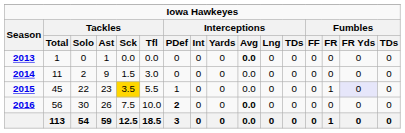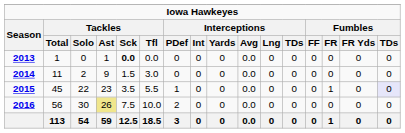(128, 58) normal -> (128, 58) bold
(249, 58) bold -> (249, 58) normal
(128, 89) gold background -> (128, 89) no background
(359, 89) lavender background -> (359, 89) no background
(389, 89) no background -> (389, 89) lavender background
(106, 105) no background -> (106, 105) khaki background
(177, 105) bold -> (177, 105) normal
(249, 105) bold -> (249, 105) normal
